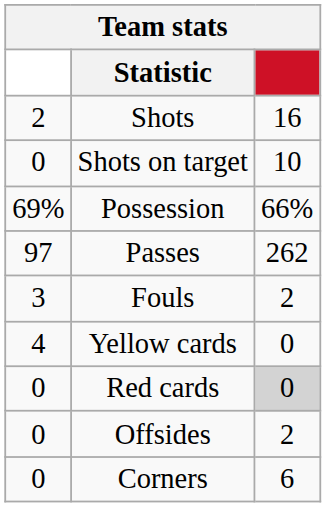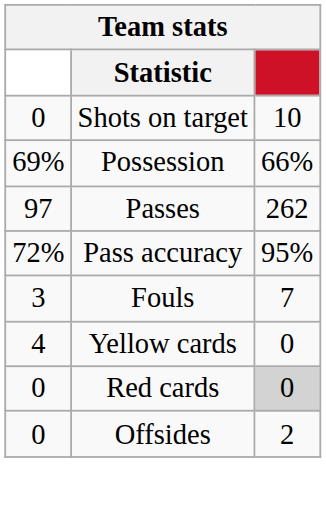- row: (163, 117)
+ row: (163, 252)
(287, 298) 2 -> (287, 298) 7
- row: (163, 478)
